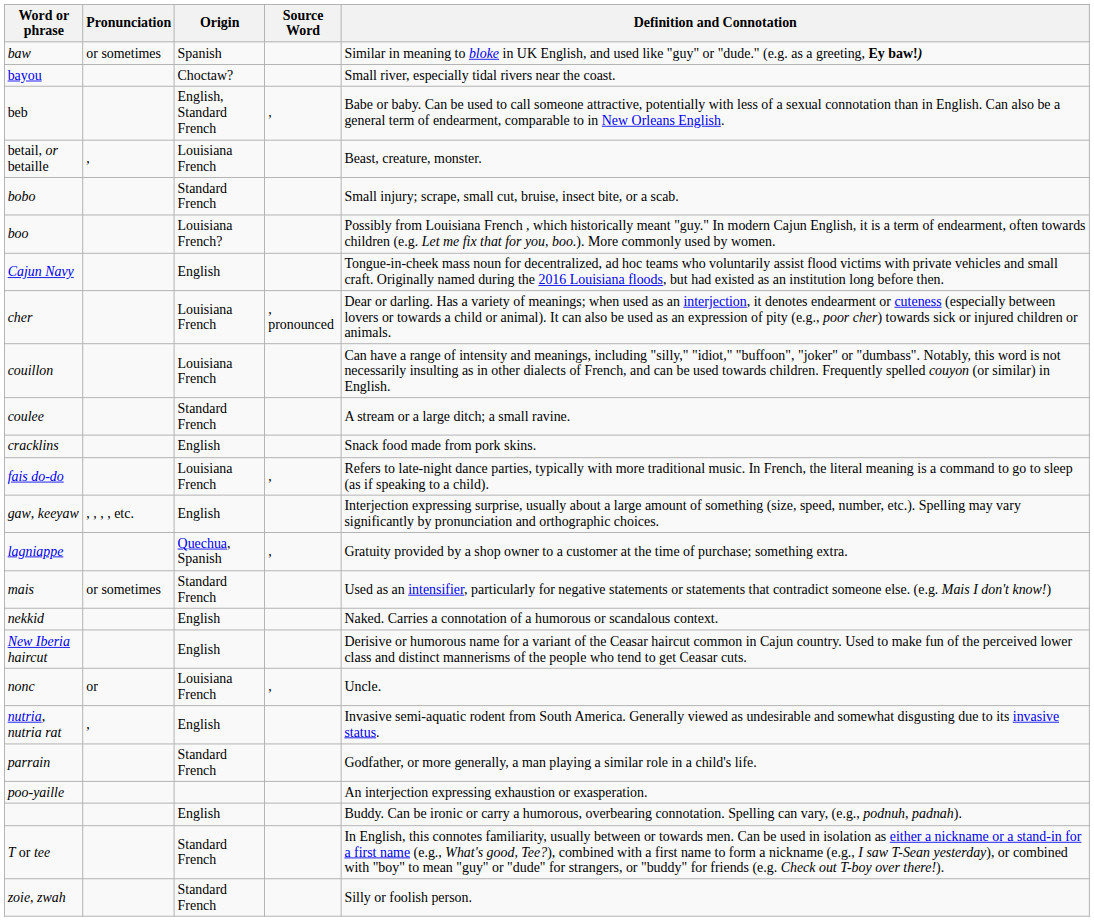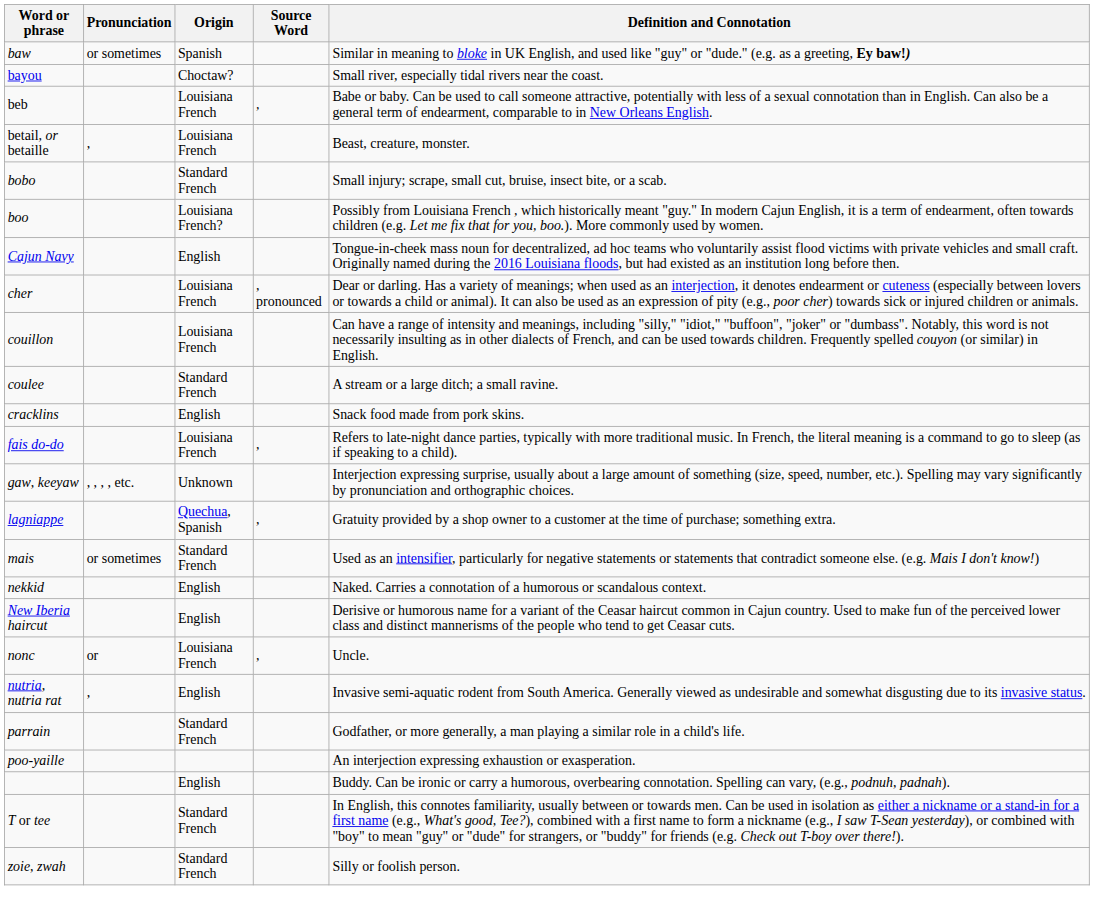(202, 113) English, Standard French -> (205, 105) Louisiana French
(199, 513) English -> (205, 482) Unknown
